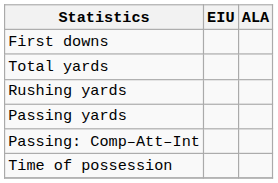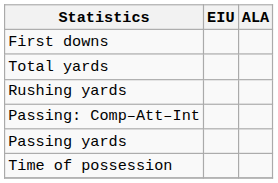rows swapped: (68, 116) <-> (104, 141)
